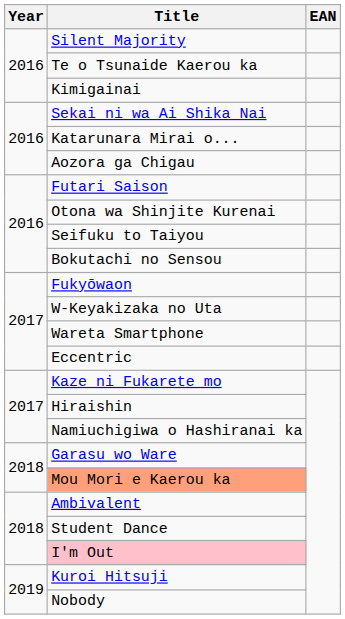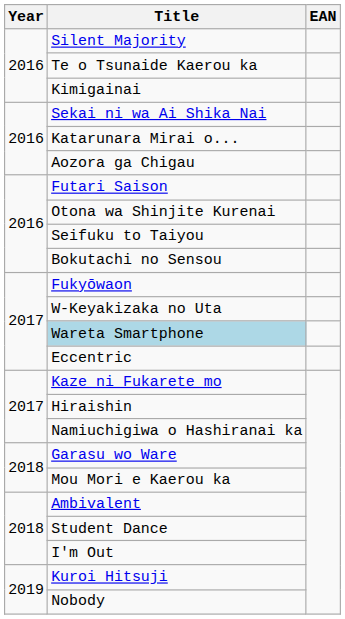(127, 334) no background -> (127, 334) lightblue background
(141, 480) lightsalmon background -> (141, 480) no background
(83, 553) pink background -> (83, 553) no background
